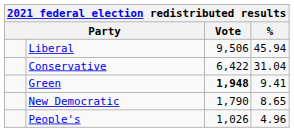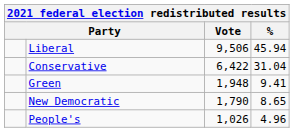(232, 84) bold -> (232, 84) normal
